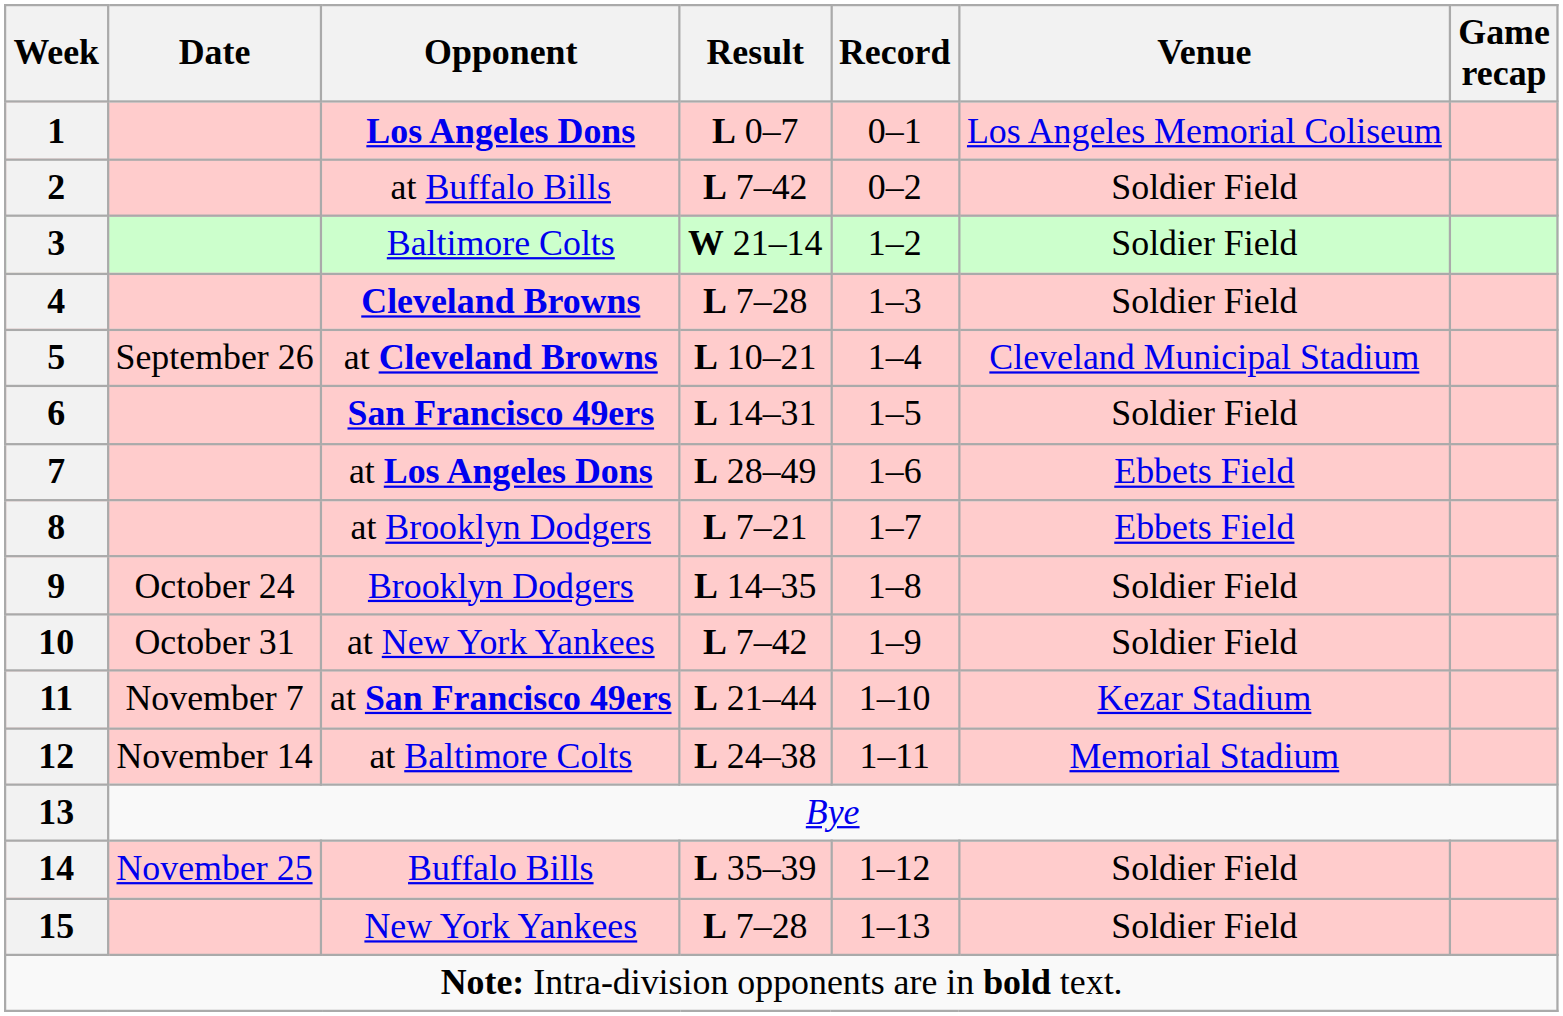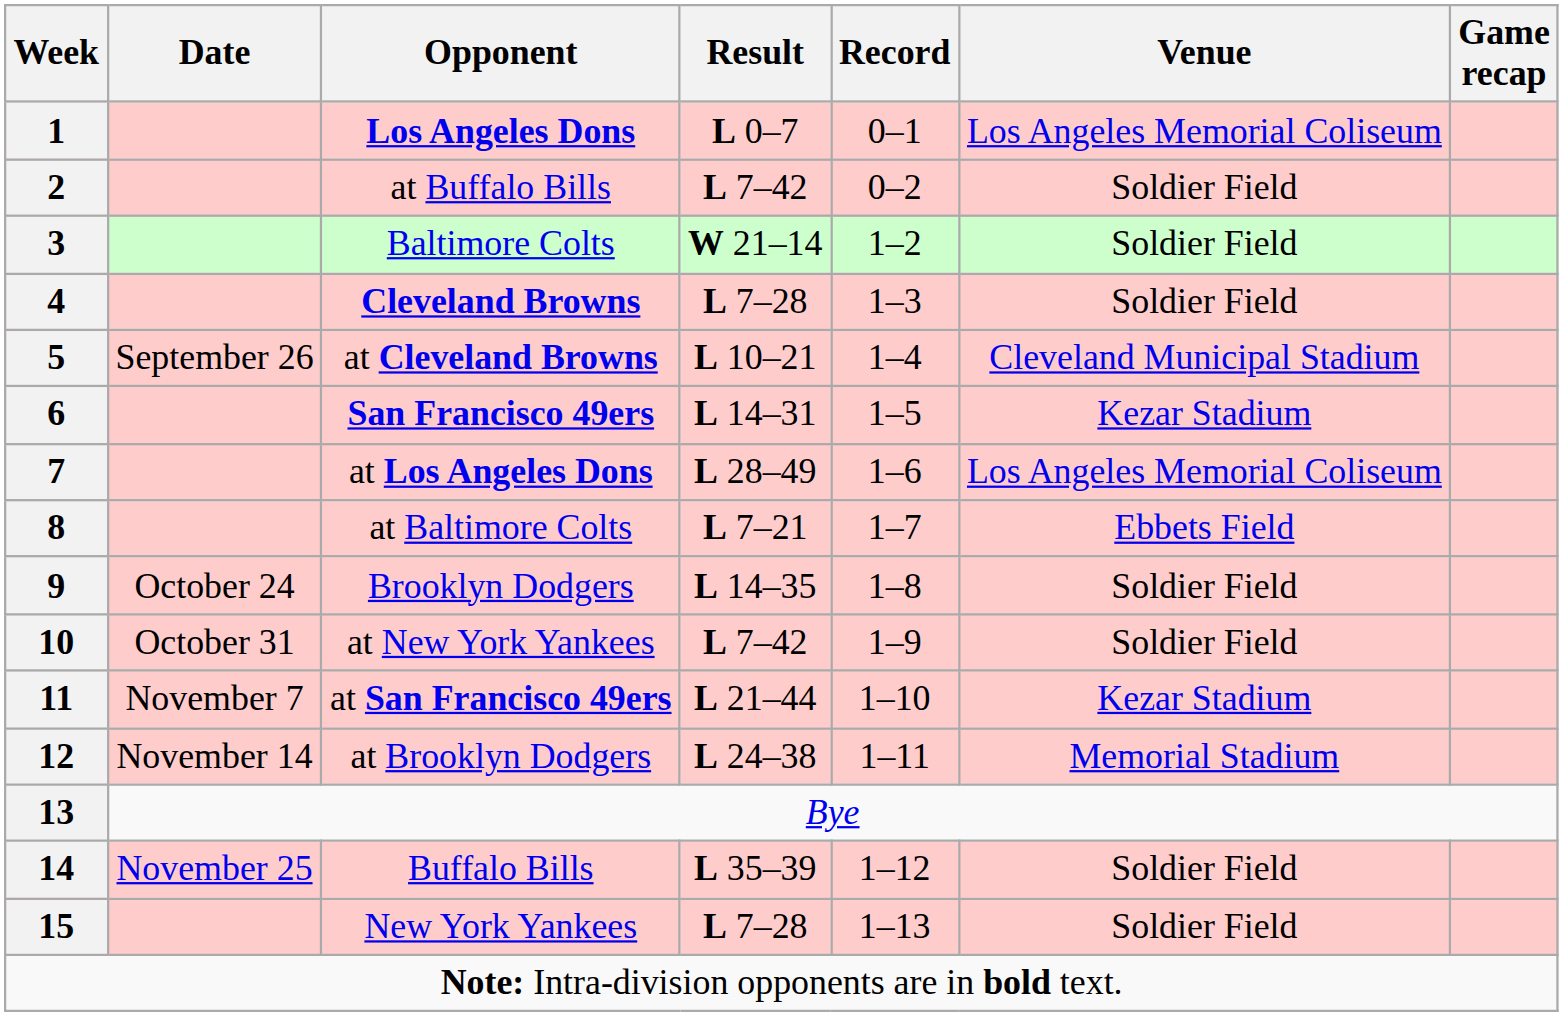(1204, 414) Soldier Field -> (1204, 414) Kezar Stadium
(1204, 471) Ebbets Field -> (1204, 471) Los Angeles Memorial Coliseum
(501, 527) at Brooklyn Dodgers -> (501, 527) at Baltimore Colts
(501, 755) at Baltimore Colts -> (501, 755) at Brooklyn Dodgers
